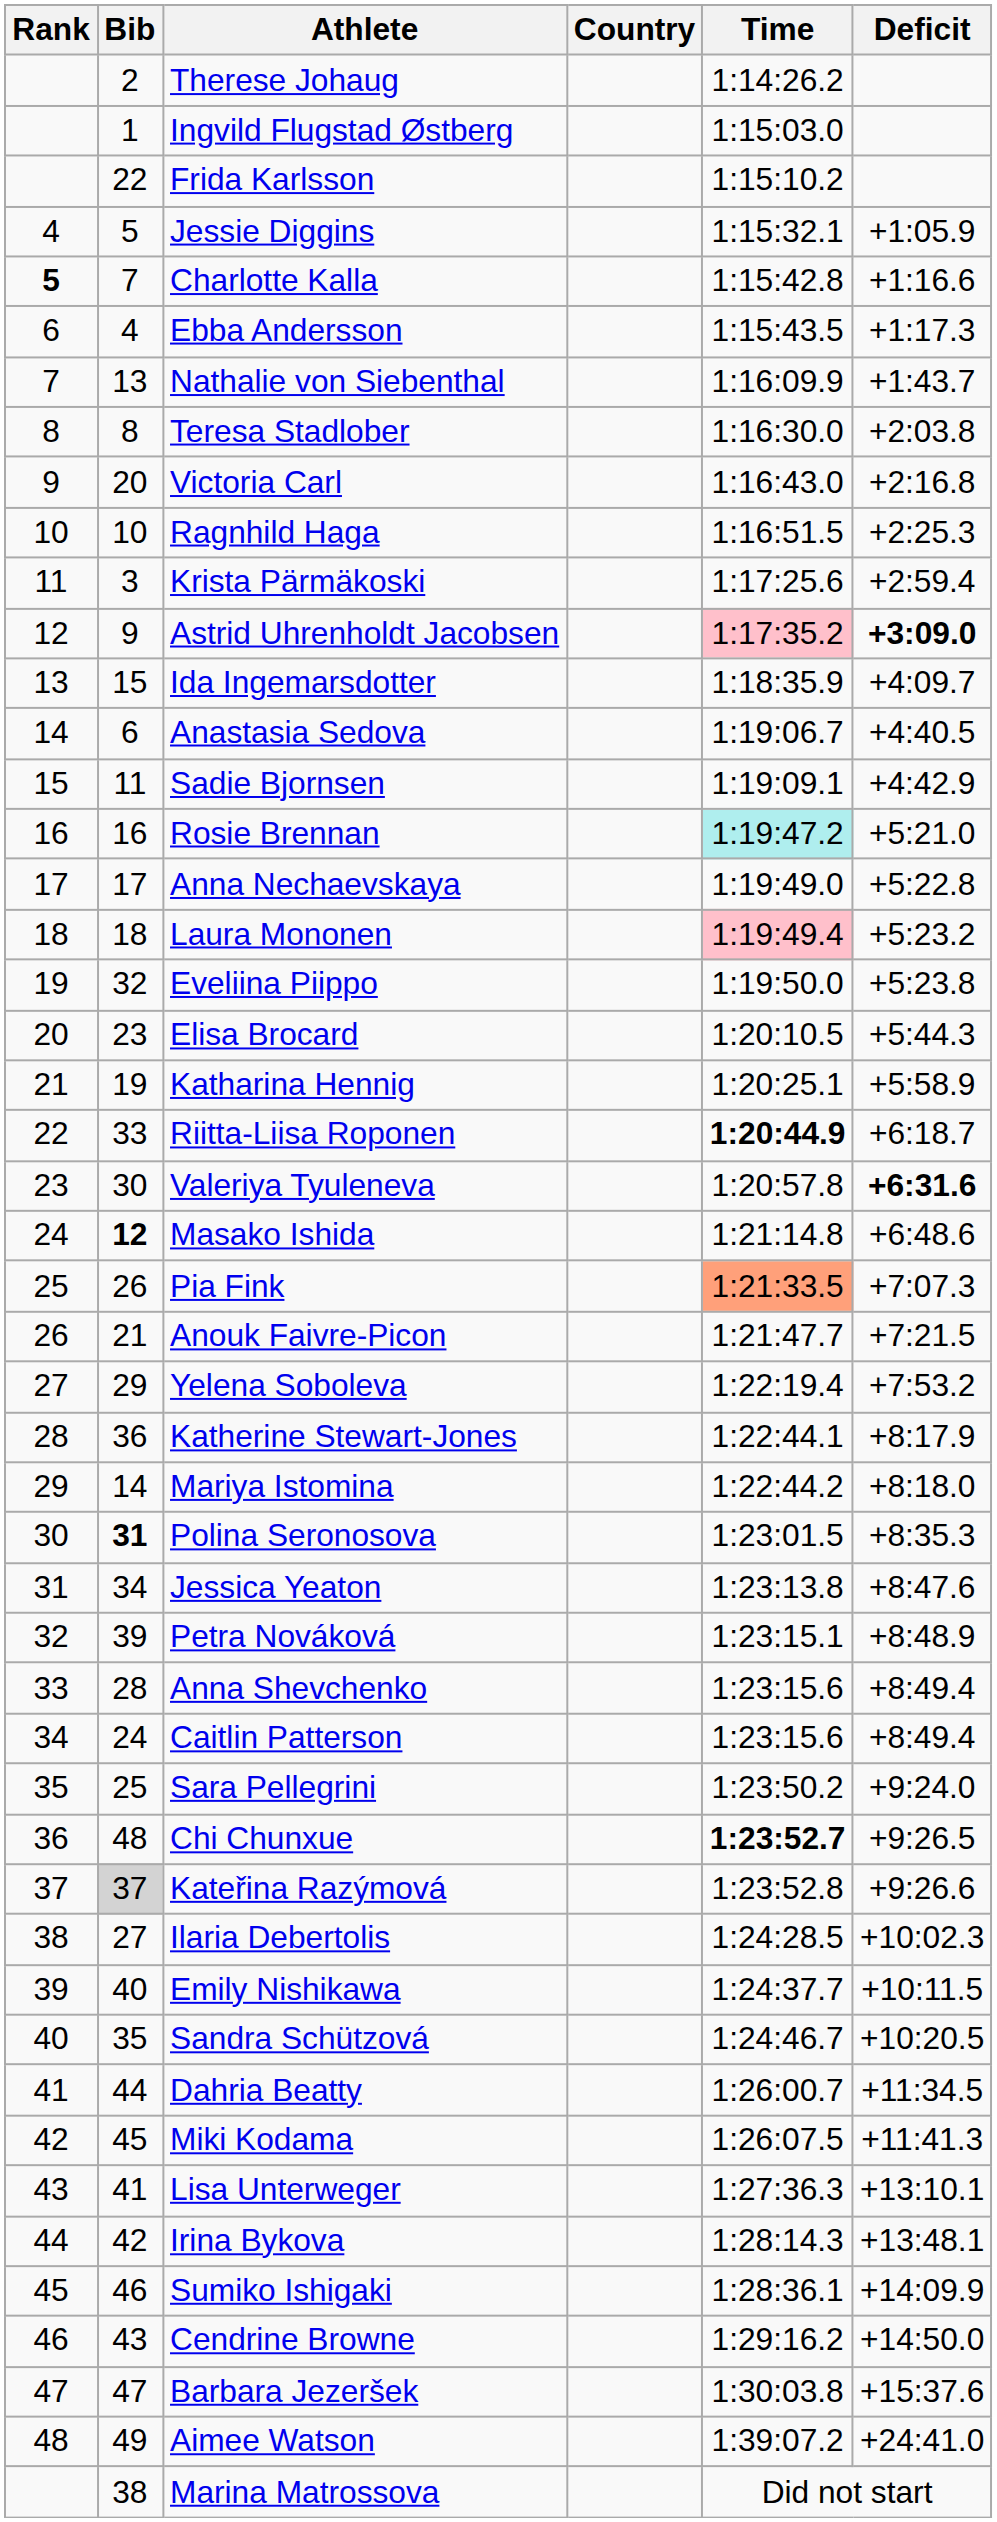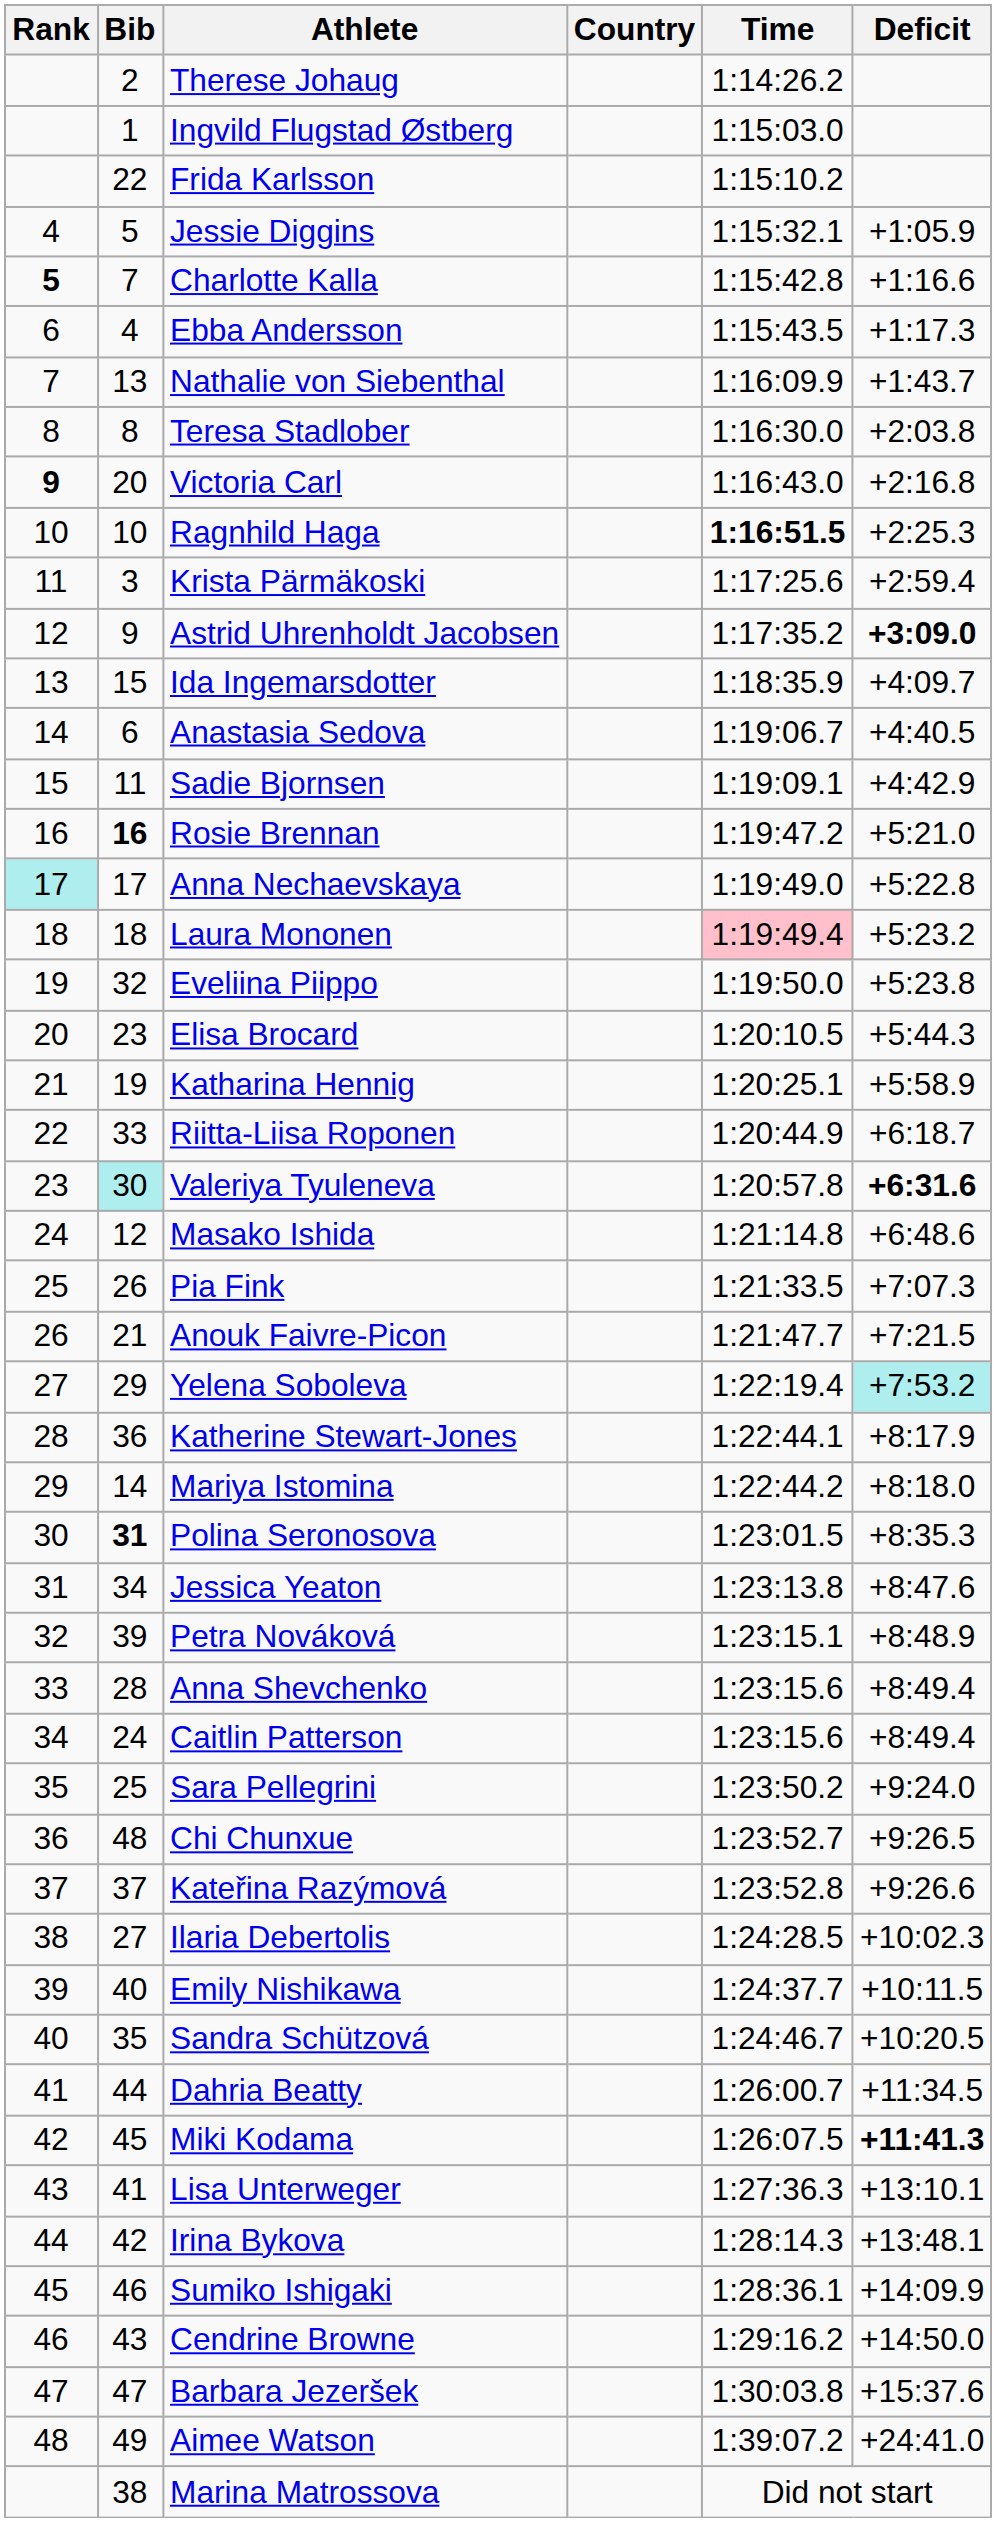(51, 481) normal -> (51, 481) bold
(778, 532) normal -> (778, 532) bold
(778, 632) pink background -> (778, 632) no background
(130, 833) normal -> (130, 833) bold
(778, 833) paleturquoise background -> (778, 833) no background
(51, 883) no background -> (51, 883) paleturquoise background
(778, 1134) bold -> (778, 1134) normal
(130, 1185) no background -> (130, 1185) paleturquoise background
(130, 1235) bold -> (130, 1235) normal
(778, 1285) lightsalmon background -> (778, 1285) no background
(922, 1386) no background -> (922, 1386) paleturquoise background
(778, 1838) bold -> (778, 1838) normal
(130, 1888) lightgrey background -> (130, 1888) no background
(922, 2139) normal -> (922, 2139) bold
